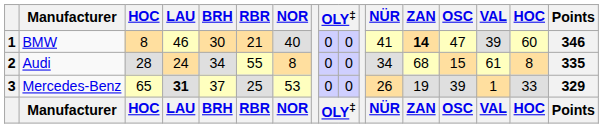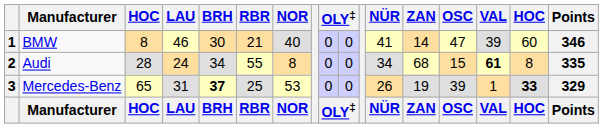(421, 41) bold -> (421, 41) normal
(493, 64) normal -> (493, 64) bold
(181, 86) bold -> (181, 86) normal
(217, 86) normal -> (217, 86) bold
(529, 86) normal -> (529, 86) bold
